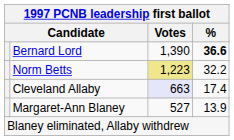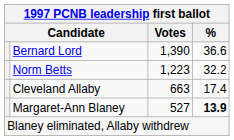(215, 51) bold -> (215, 51) normal
(175, 70) khaki background -> (175, 70) no background
(180, 89) lavender background -> (180, 89) no background
(215, 108) normal -> (215, 108) bold
